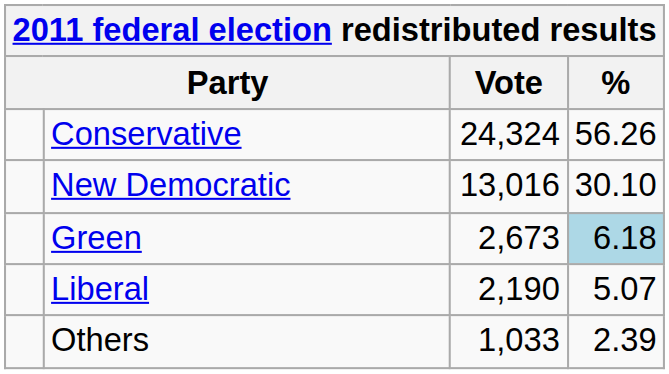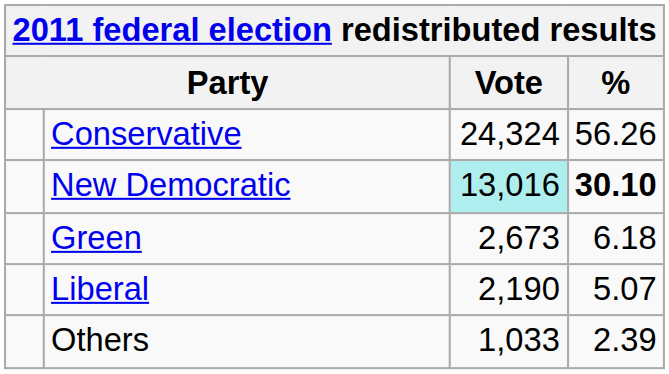(510, 185) no background -> (510, 185) paleturquoise background
(616, 185) normal -> (616, 185) bold
(625, 237) lightblue background -> (625, 237) no background
